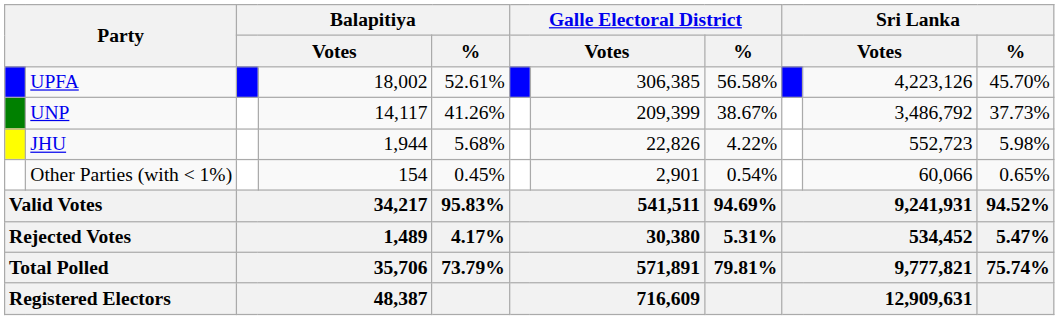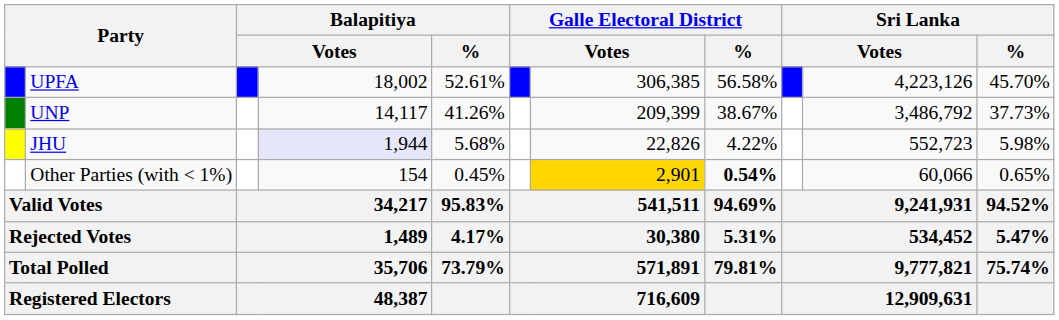(406, 143) no background -> (406, 143) lavender background
(678, 174) no background -> (678, 174) gold background
(752, 174) normal -> (750, 174) bold
